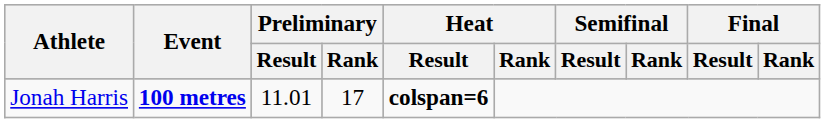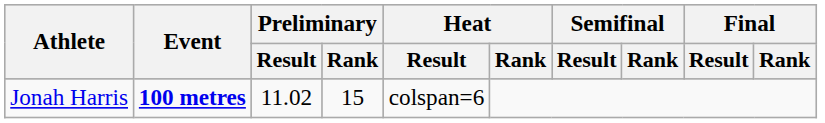(286, 98) 11.01 -> (286, 98) 11.02
(352, 98) 17 -> (352, 98) 15
(439, 98) bold -> (437, 98) normal
